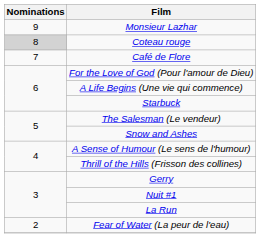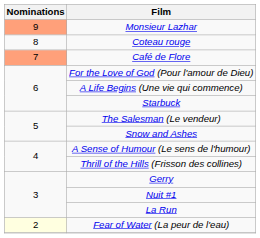(36, 27) no background -> (36, 27) lightsalmon background
(36, 42) lightgrey background -> (36, 42) no background
(36, 57) no background -> (36, 57) lightsalmon background
(36, 225) no background -> (36, 225) lightyellow background
